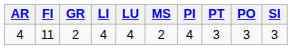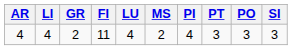columns swapped: (48, 14) <-> (103, 14)
